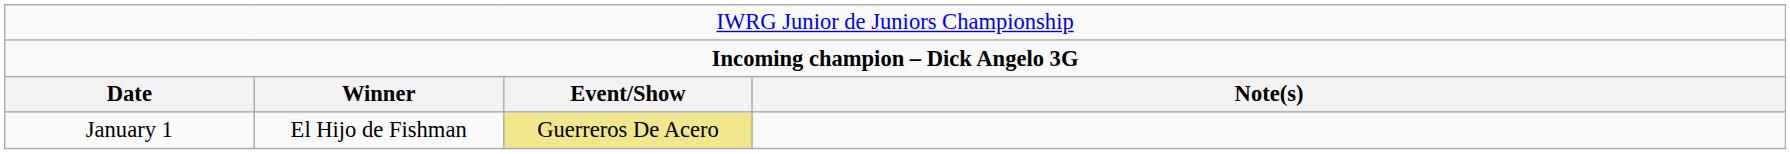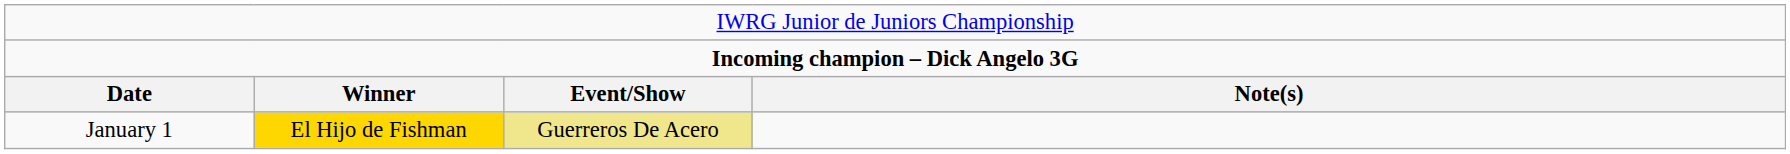(379, 129) no background -> (379, 129) gold background
